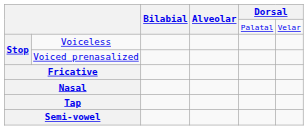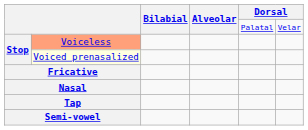(86, 42) no background -> (86, 42) lightsalmon background
(86, 57) no background -> (86, 57) lightyellow background
